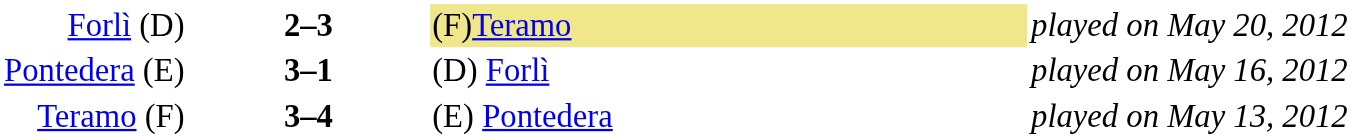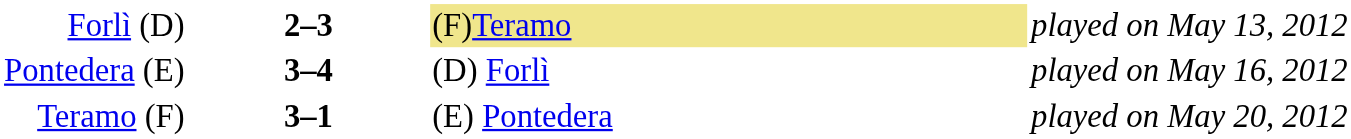(1189, 25) played on May 20, 2012 -> (1189, 25) played on May 13, 2012
(308, 70) 3–1 -> (308, 70) 3–4
(308, 115) 3–4 -> (308, 115) 3–1
(1189, 115) played on May 13, 2012 -> (1189, 115) played on May 20, 2012
